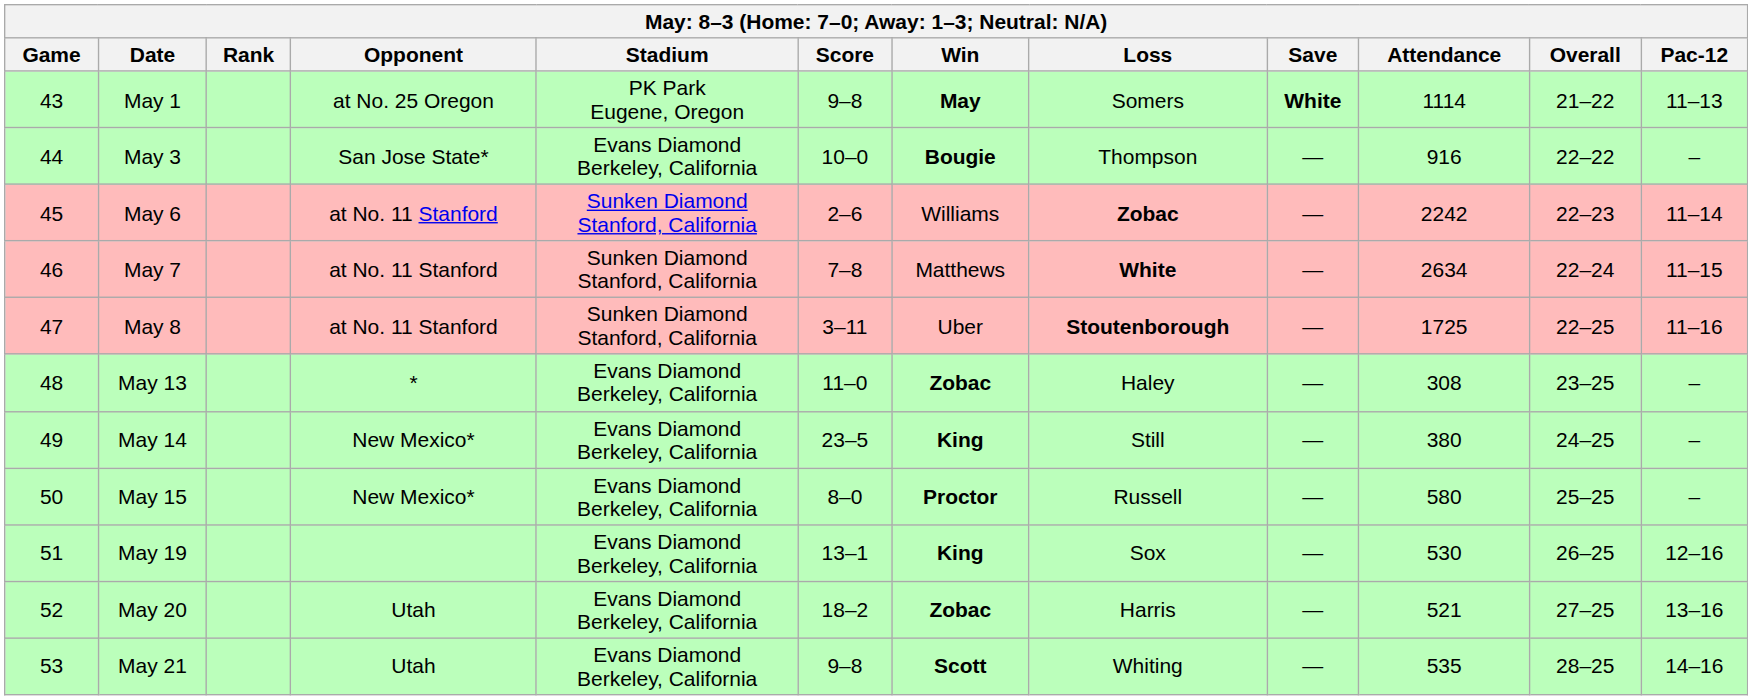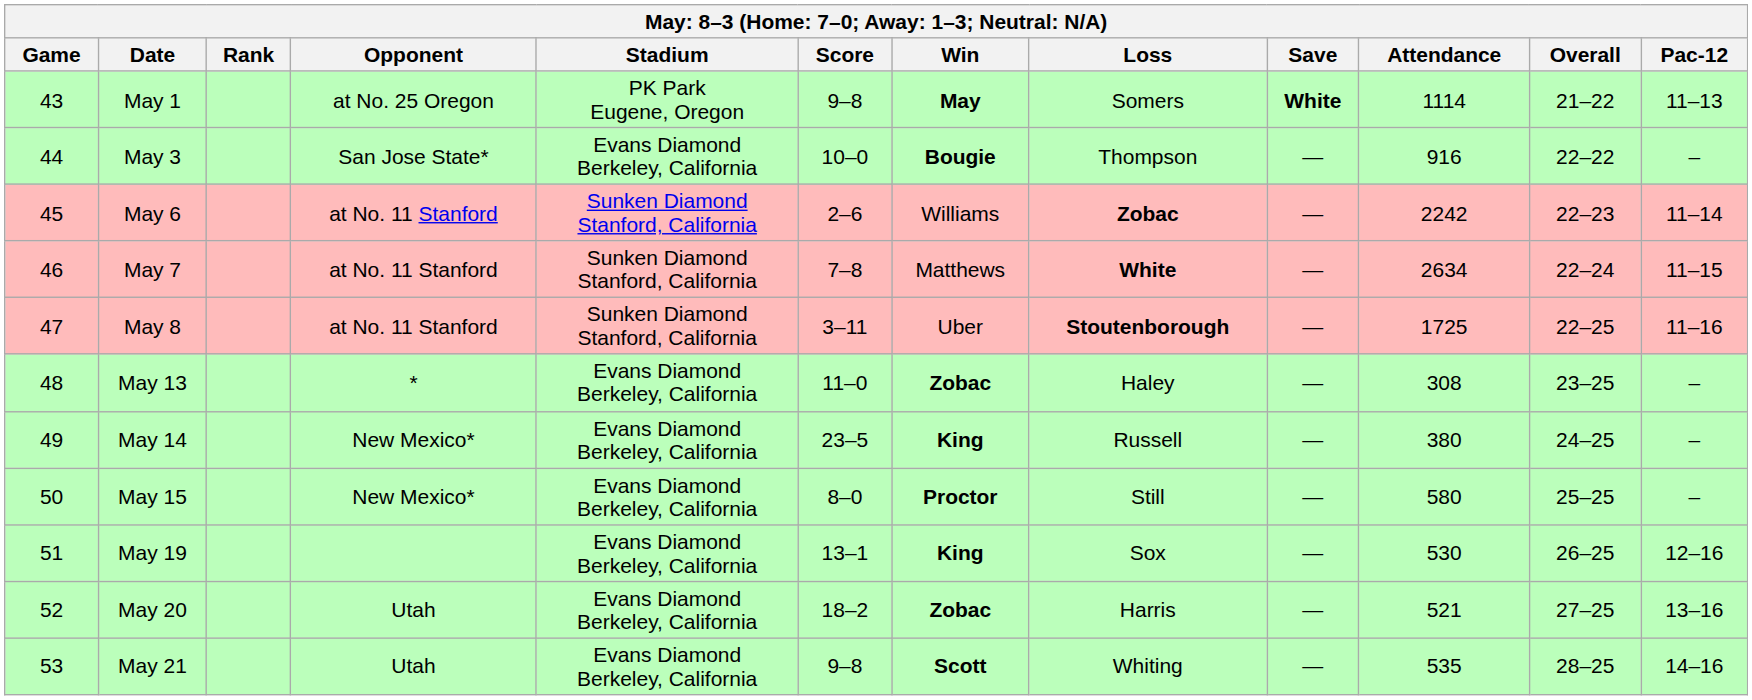(1148, 439) Still -> (1148, 439) Russell
(1148, 496) Russell -> (1148, 496) Still
